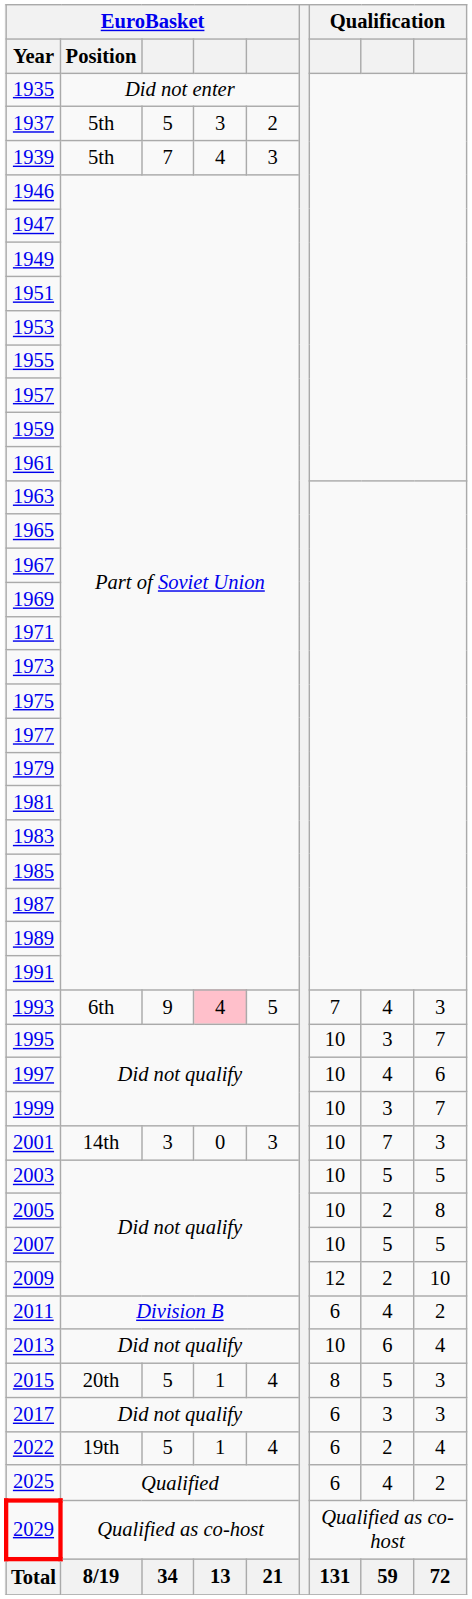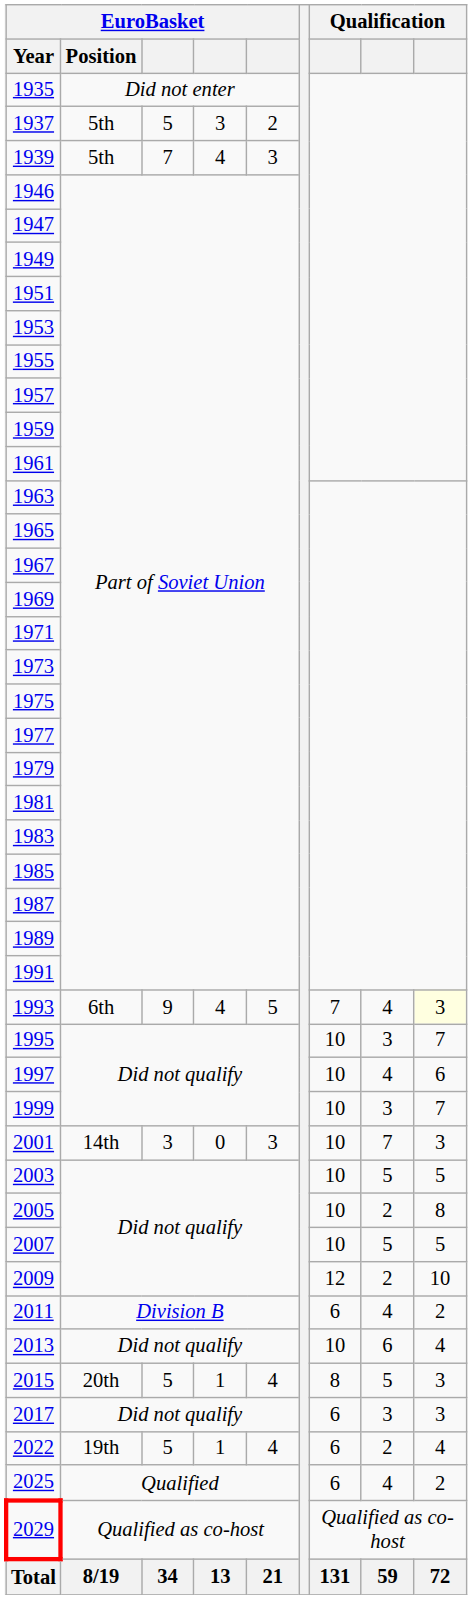(220, 1006) pink background -> (220, 1006) no background
(440, 1006) no background -> (440, 1006) lightyellow background
